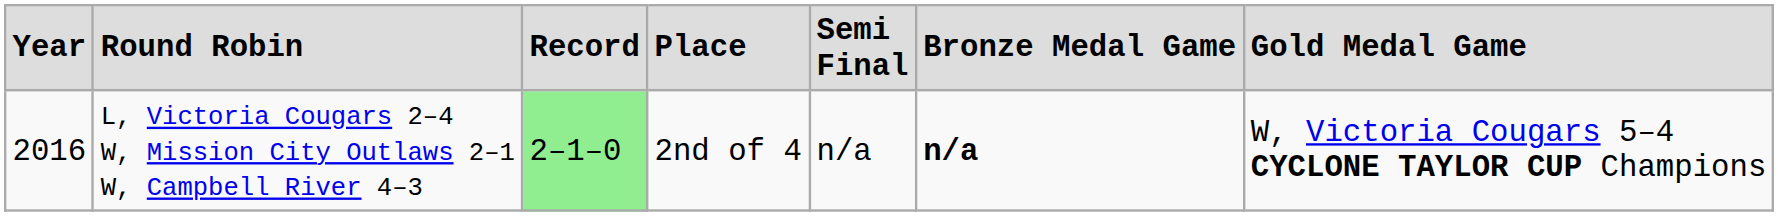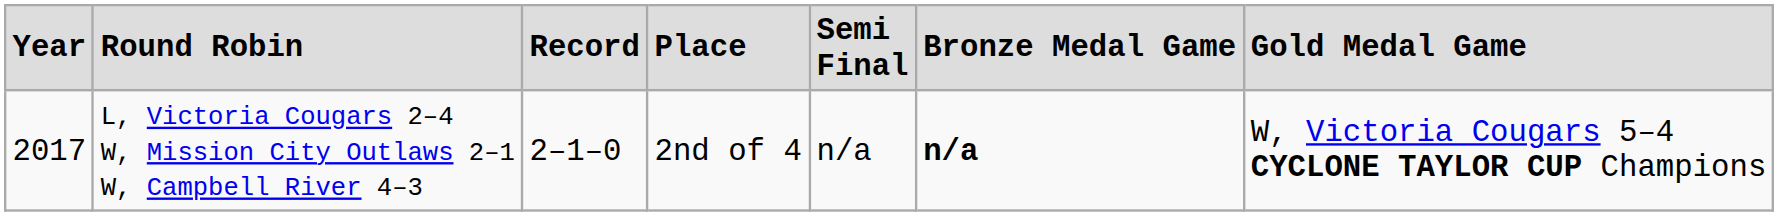(49, 151) 2016 -> (49, 151) 2017
(576, 151) lightgreen background -> (576, 151) no background
